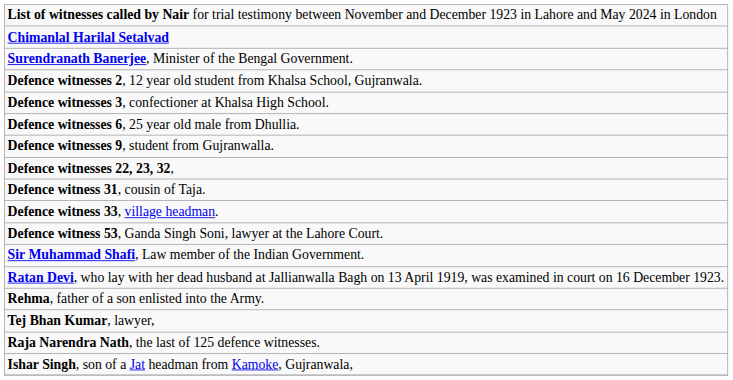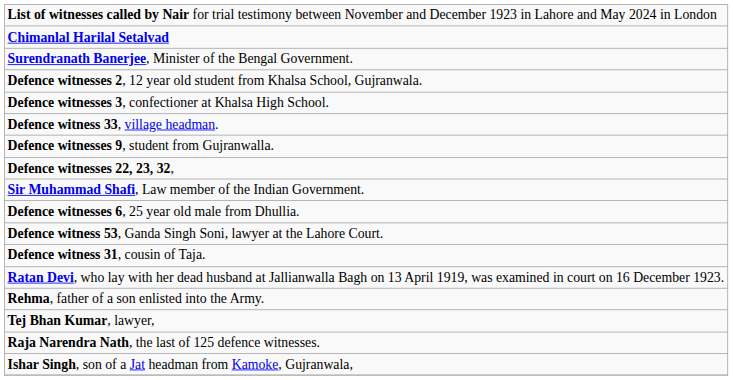(154, 124) Defence witnesses 6, 25 year old male from Dhullia. -> (113, 124) Defence witness 33, village headman.
(107, 189) Defence witness 31, cousin of Taja. -> (186, 189) Sir Muhammad Shafi, Law member of the Indian Government.
(113, 211) Defence witness 33, village headman. -> (154, 211) Defence witnesses 6, 25 year old male from Dhullia.
(186, 255) Sir Muhammad Shafi, Law member of the Indian Government. -> (107, 255) Defence witness 31, cousin of Taja.
